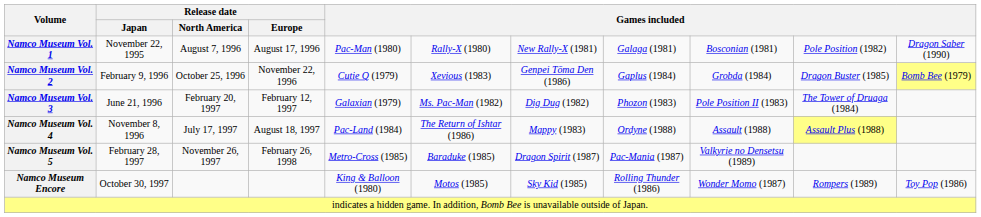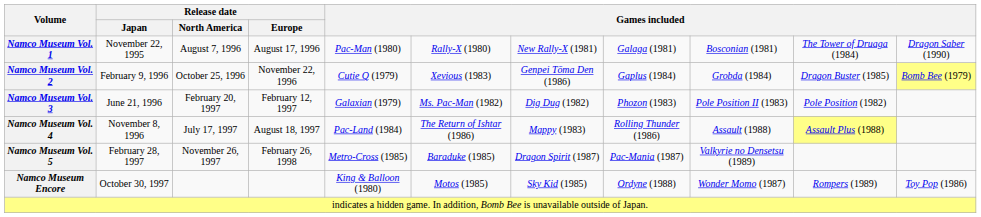(845, 49) Pole Position (1982) -> (845, 49) The Tower of Druaga (1984)
(845, 103) The Tower of Druaga (1984) -> (845, 103) Pole Position (1982)
(647, 130) Ordyne (1988) -> (647, 130) Rolling Thunder (1986)
(647, 183) Rolling Thunder (1986) -> (647, 183) Ordyne (1988)
